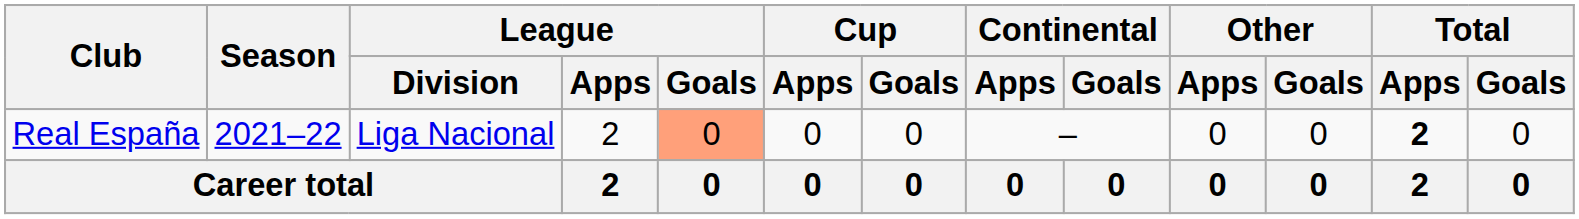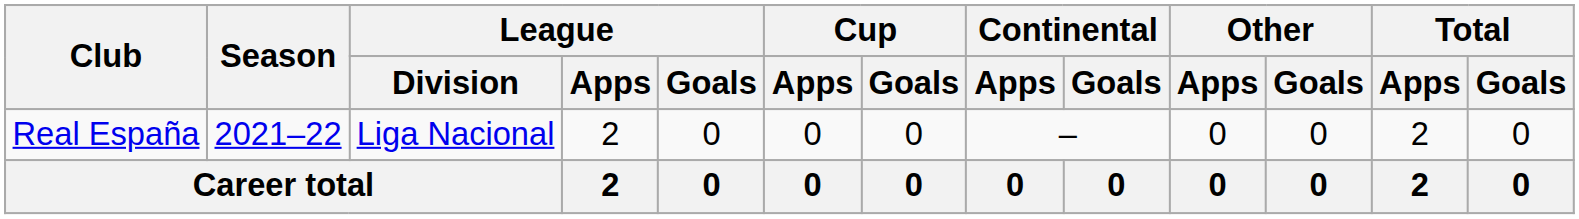(711, 133) lightsalmon background -> (711, 133) no background
(1420, 133) bold -> (1420, 133) normal
